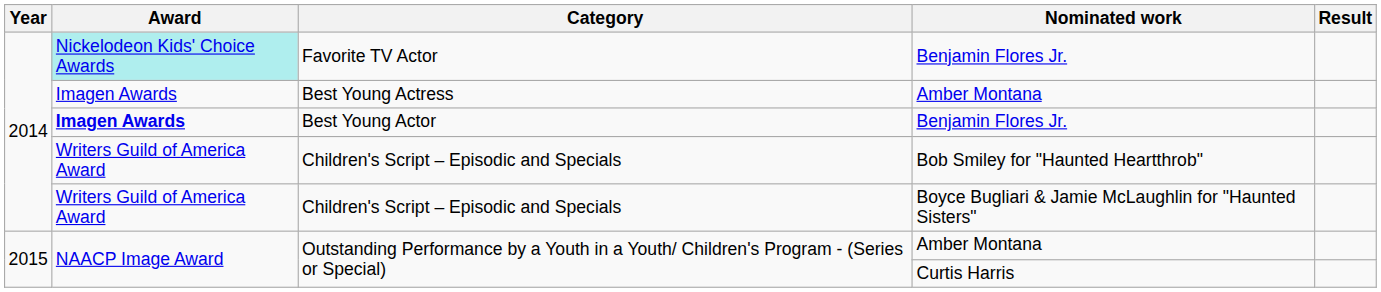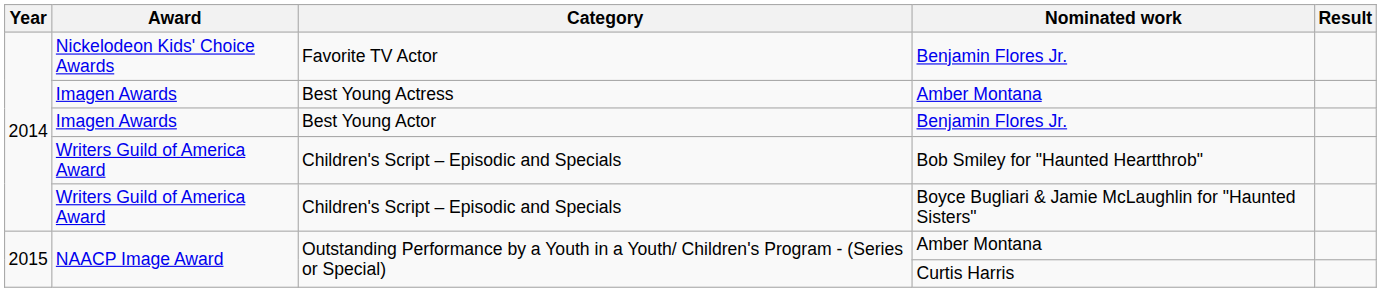(155, 56) paleturquoise background -> (155, 56) no background
(120, 121) bold -> (116, 121) normal
